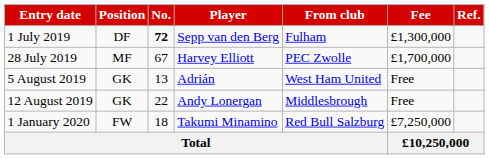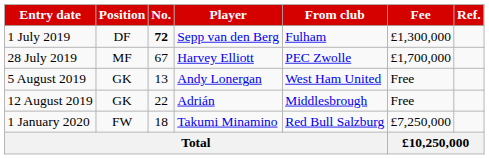(196, 79) Adrián -> (220, 79) Andy Lonergan
(220, 100) Andy Lonergan -> (196, 100) Adrián
